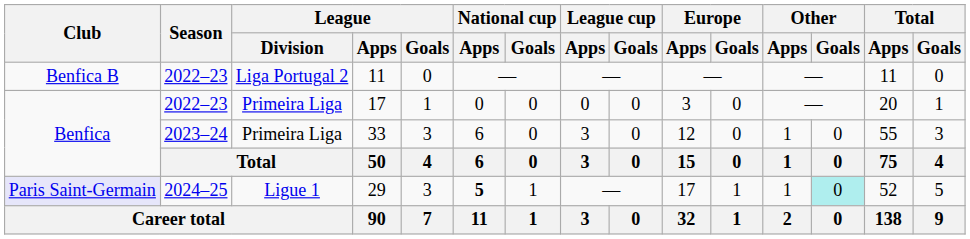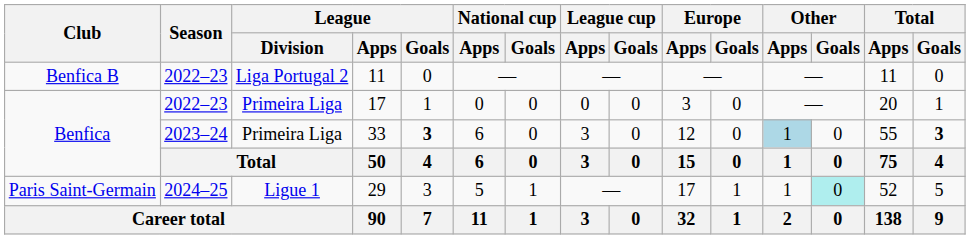(427, 133) normal -> (427, 133) bold
(787, 133) no background -> (787, 133) lightblue background
(939, 133) normal -> (939, 133) bold
(82, 190) lavender background -> (82, 190) no background
(479, 190) bold -> (479, 190) normal
